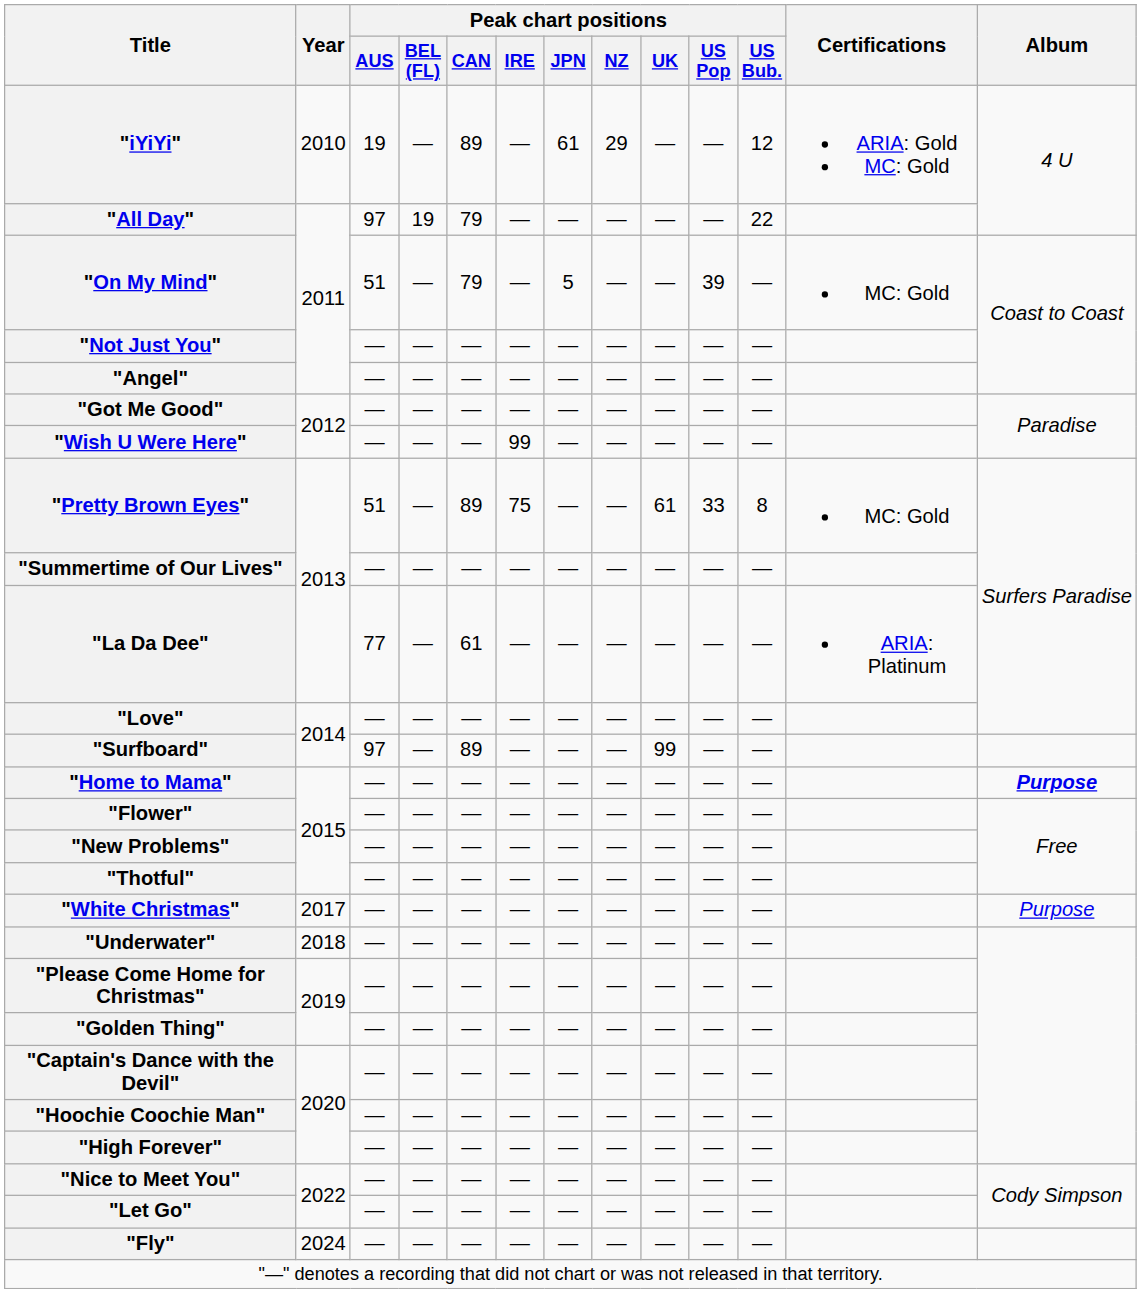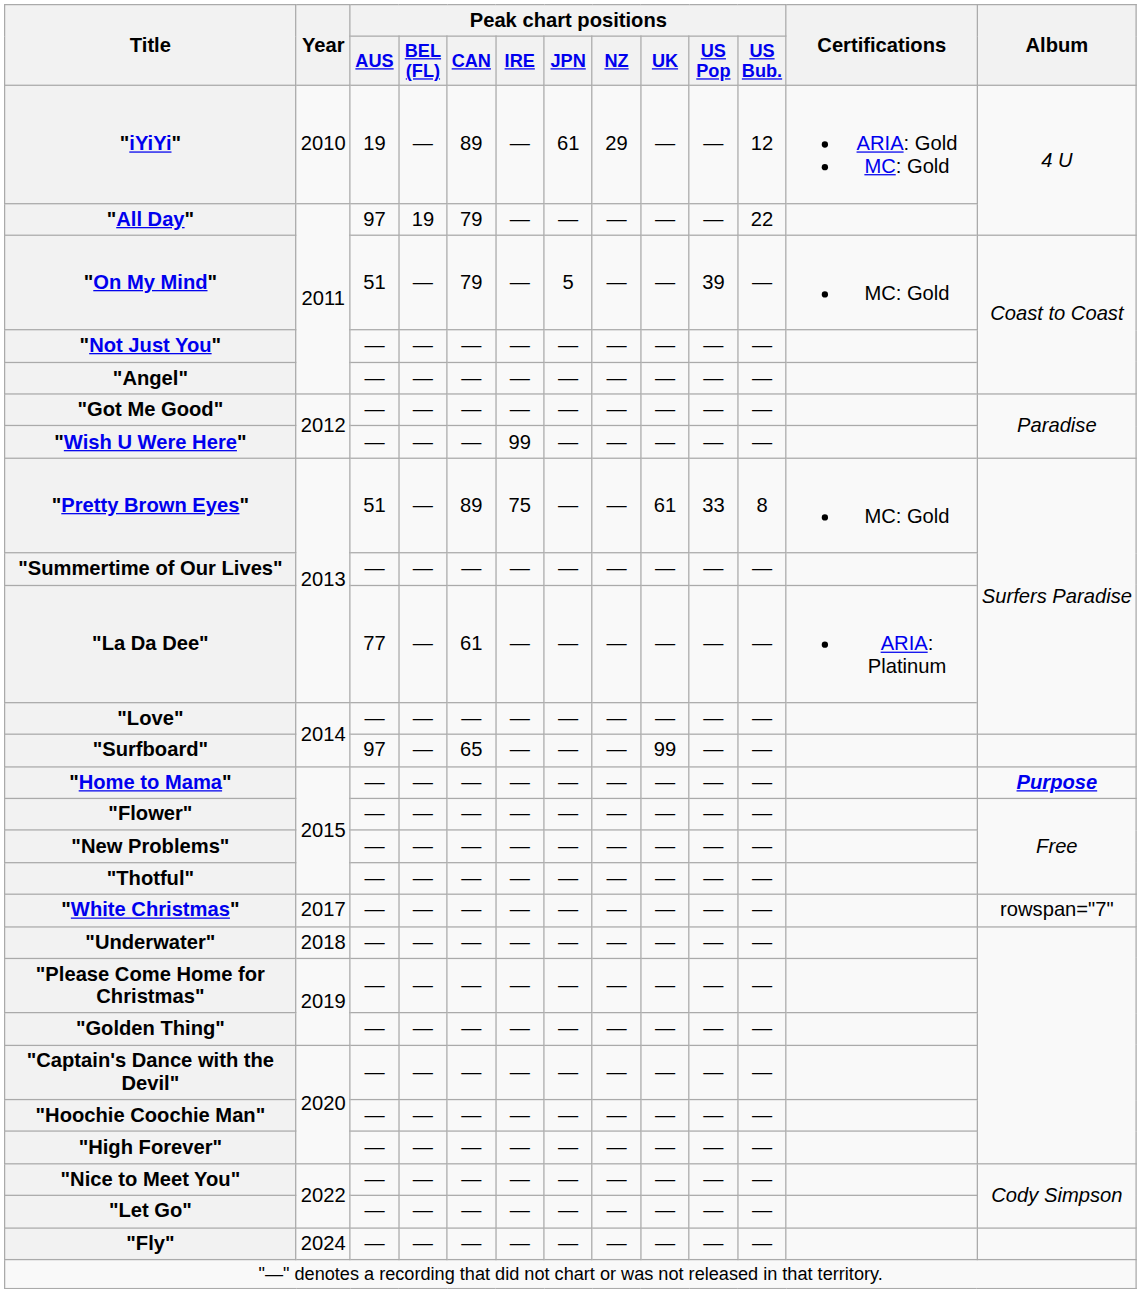(471, 750) 89 -> (471, 750) 65
(1057, 910) Purpose -> (1057, 910) rowspan="7"
